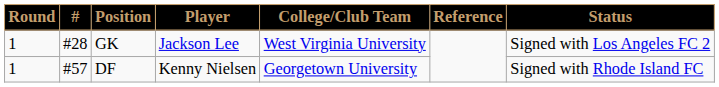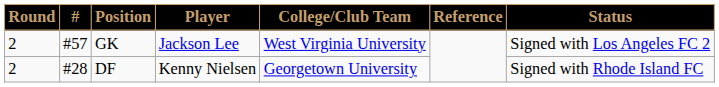(12, 43) 1 -> (12, 43) 2
(75, 43) #28 -> (75, 43) #57
(12, 69) 1 -> (12, 69) 2
(75, 69) #57 -> (75, 69) #28
